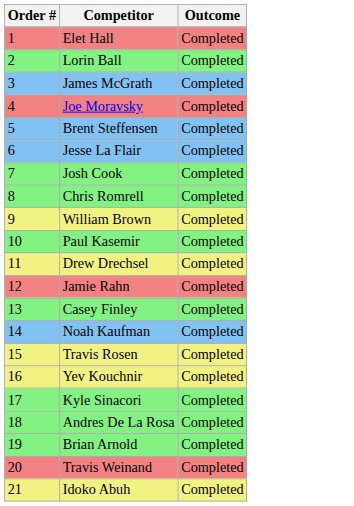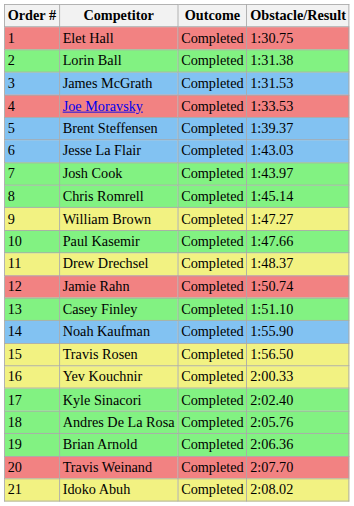+ column: (298, 15)
